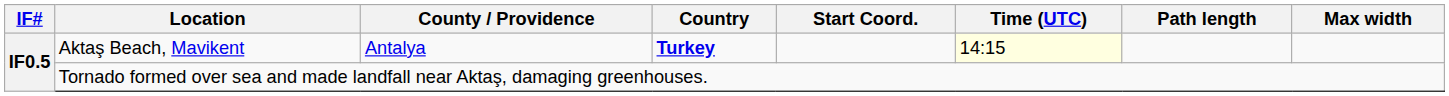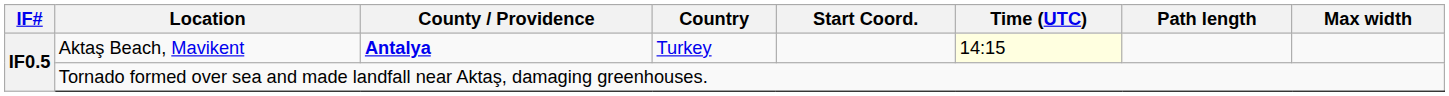(395, 47) normal -> (398, 47) bold
(686, 47) bold -> (684, 47) normal
